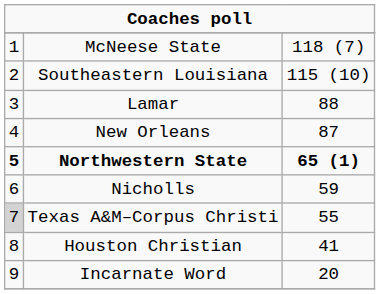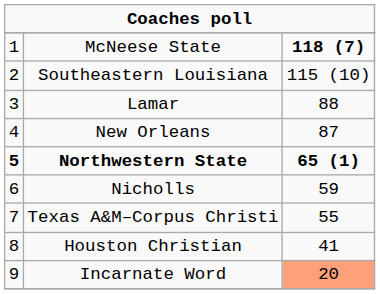(329, 47) normal -> (329, 47) bold
(14, 218) lightgrey background -> (14, 218) no background
(329, 274) no background -> (329, 274) lightsalmon background
